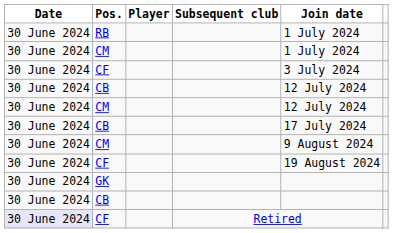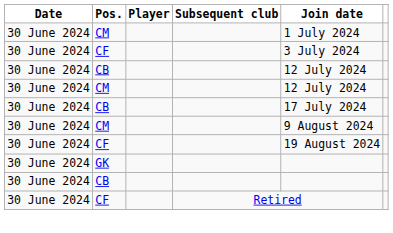- row: (102, 32)
(48, 219) lavender background -> (48, 200) no background
